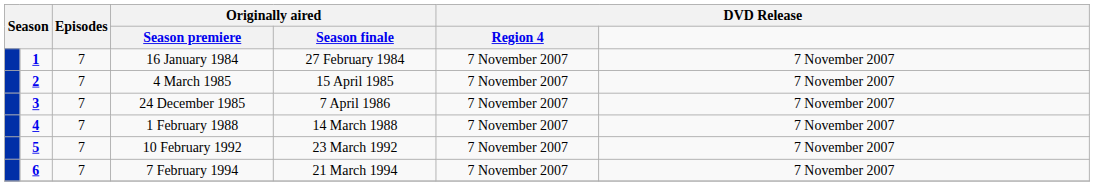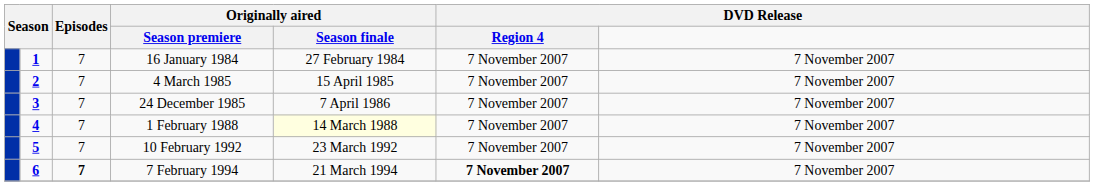(355, 125) no background -> (355, 125) lightyellow background
(81, 170) normal -> (81, 170) bold
(518, 170) normal -> (518, 170) bold
